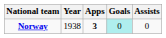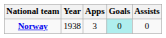(95, 26) bold -> (95, 26) normal
